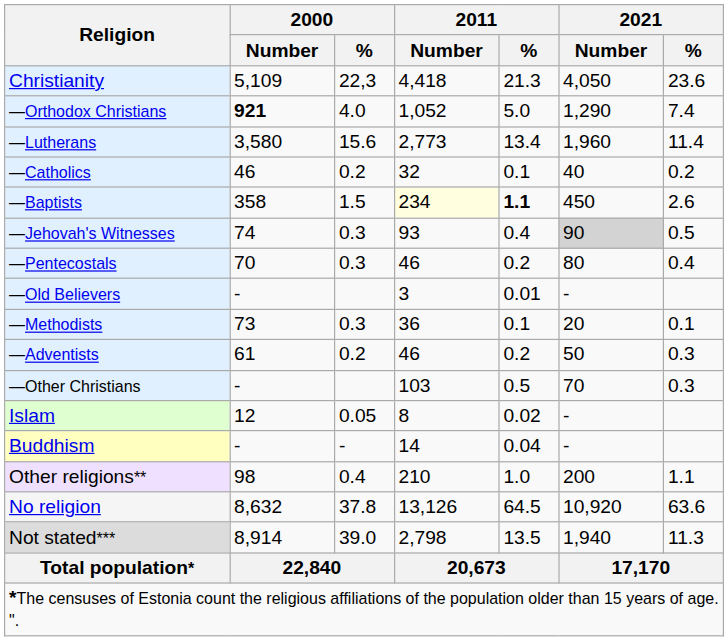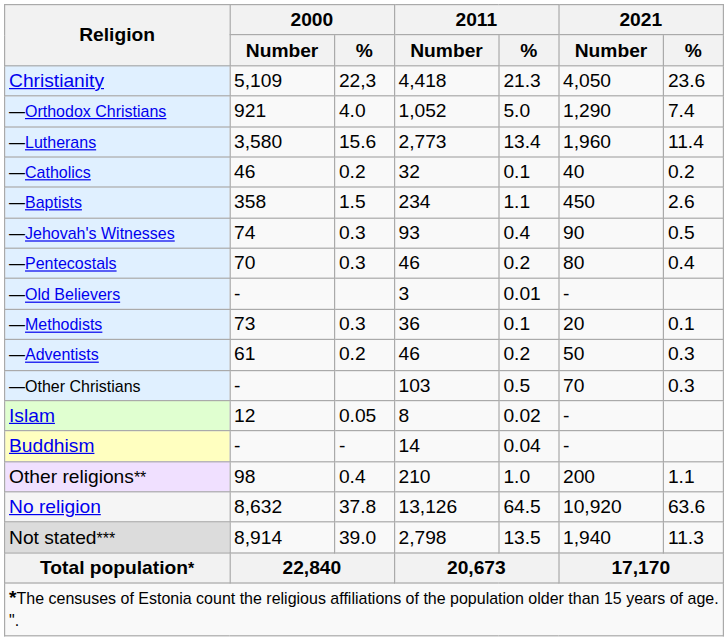(250, 111) bold -> (250, 111) normal
(415, 202) lightyellow background -> (415, 202) no background
(517, 202) bold -> (517, 202) normal
(574, 232) lightgrey background -> (574, 232) no background
